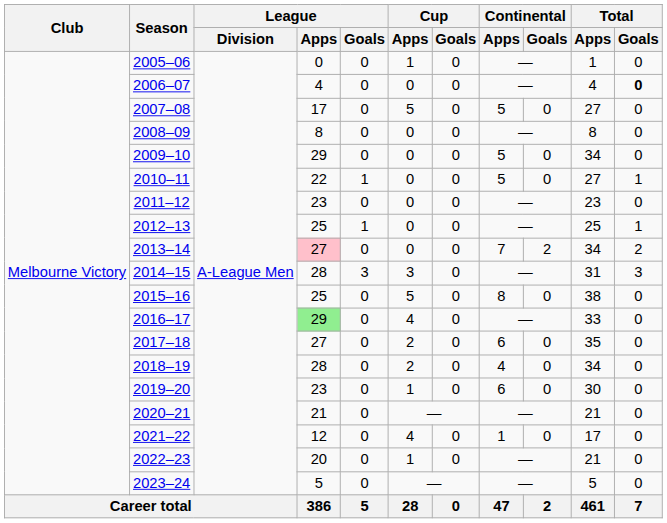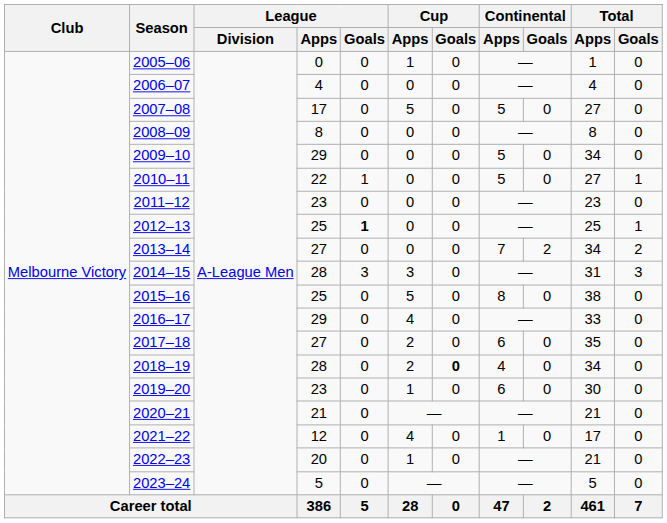(638, 86) bold -> (638, 86) normal
(364, 226) normal -> (364, 226) bold
(319, 249) pink background -> (319, 249) no background
(319, 319) lightgreen background -> (319, 319) no background
(456, 366) normal -> (456, 366) bold
